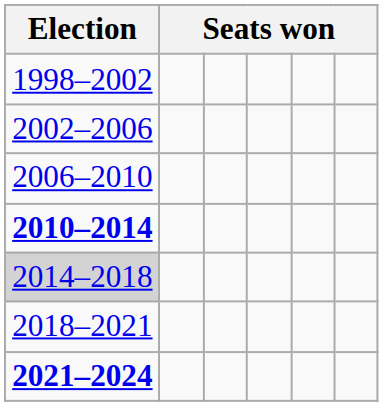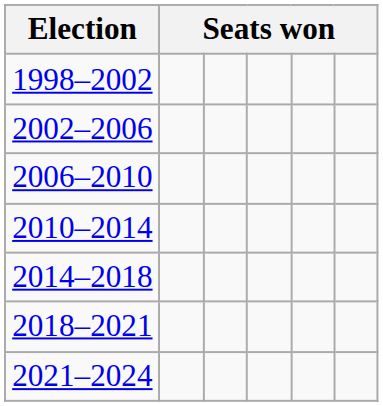(82, 227) bold -> (82, 227) normal
(82, 276) lightgrey background -> (82, 276) no background
(82, 375) bold -> (82, 375) normal
